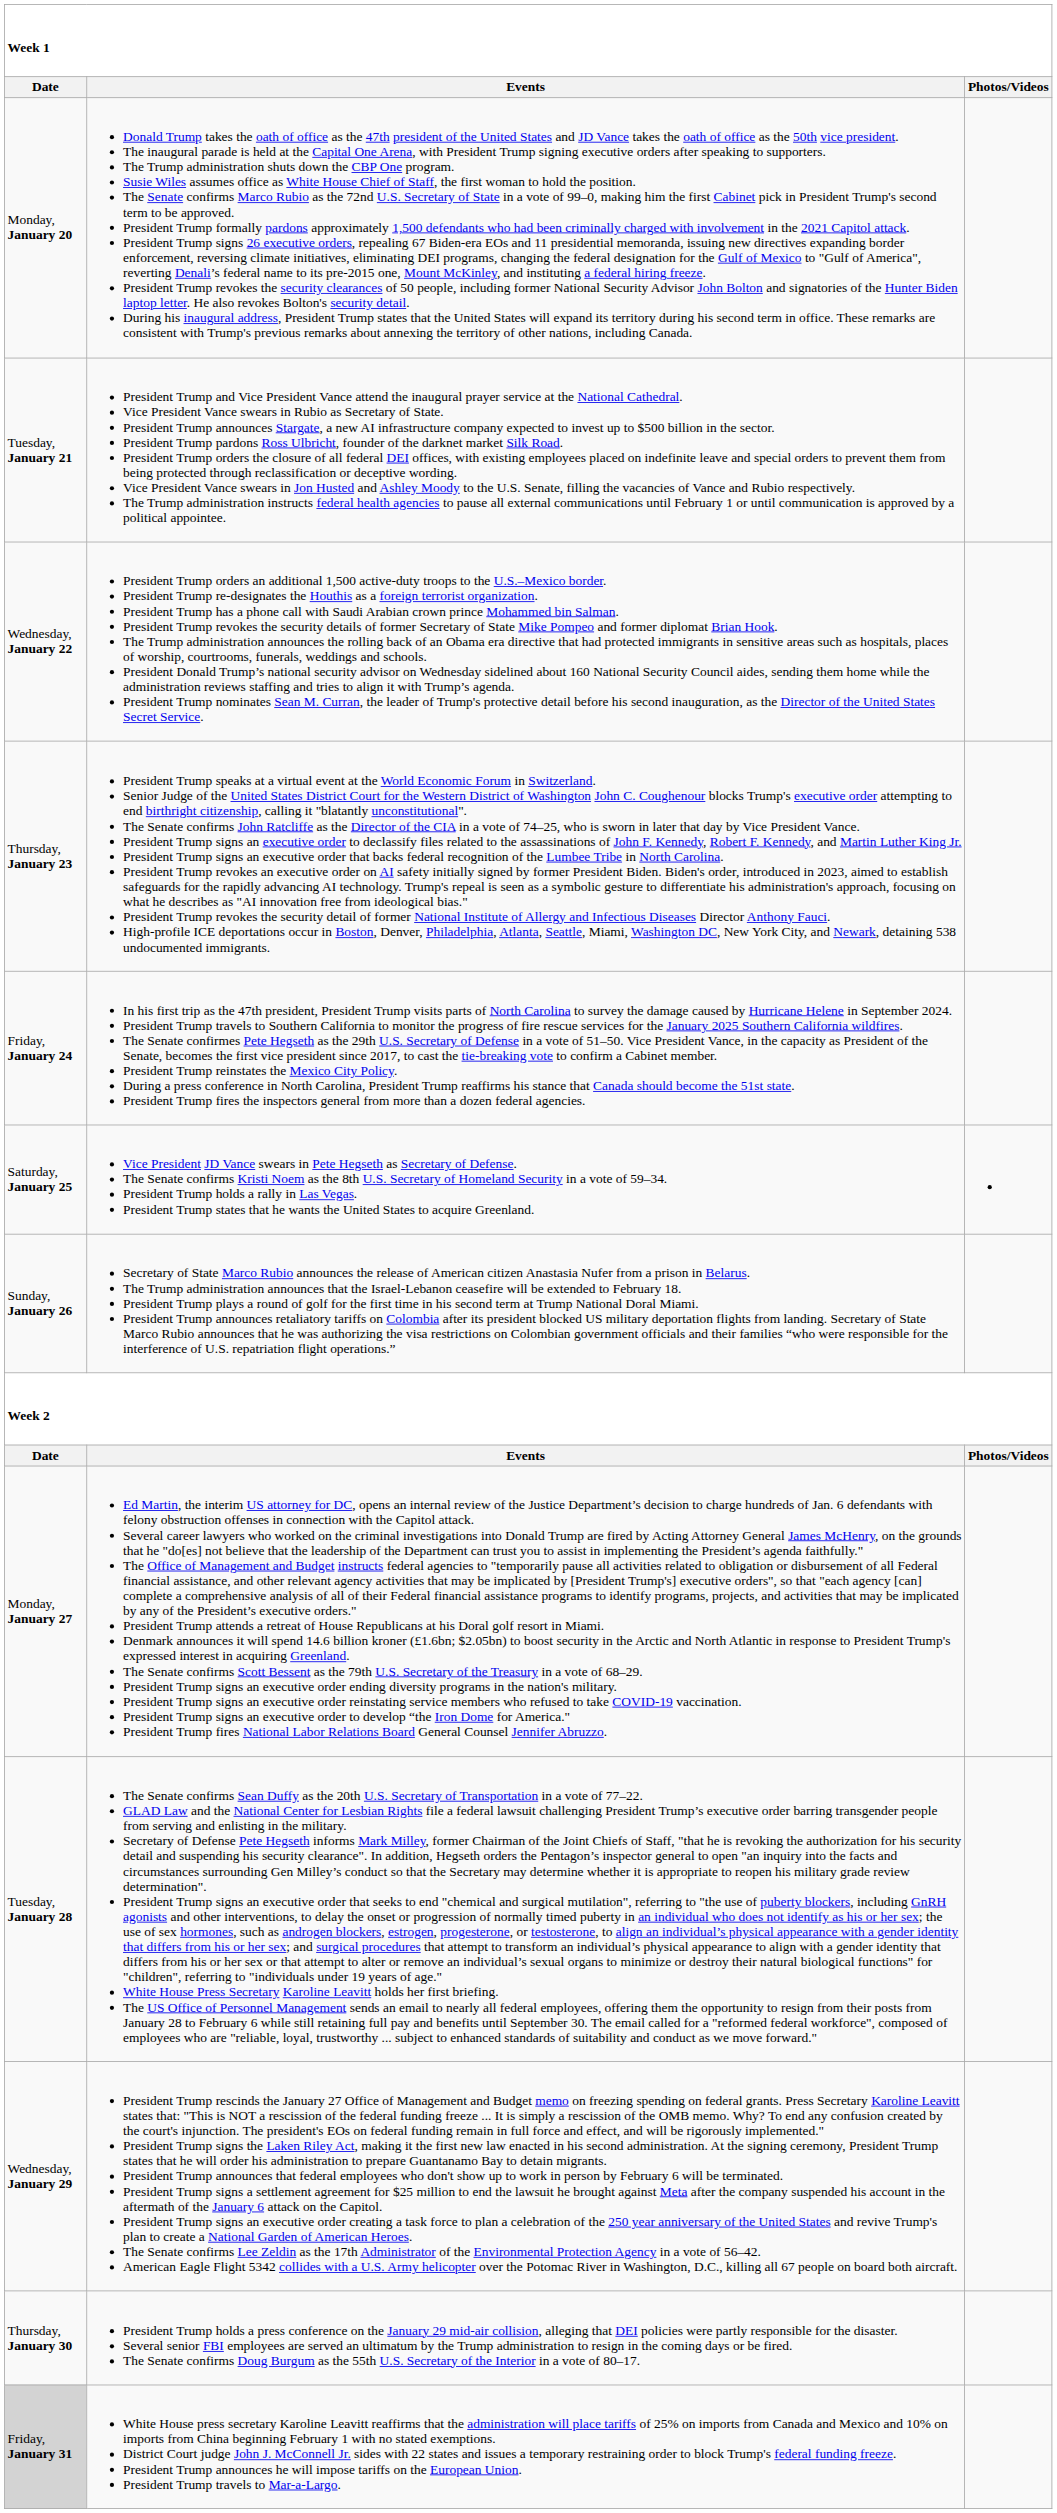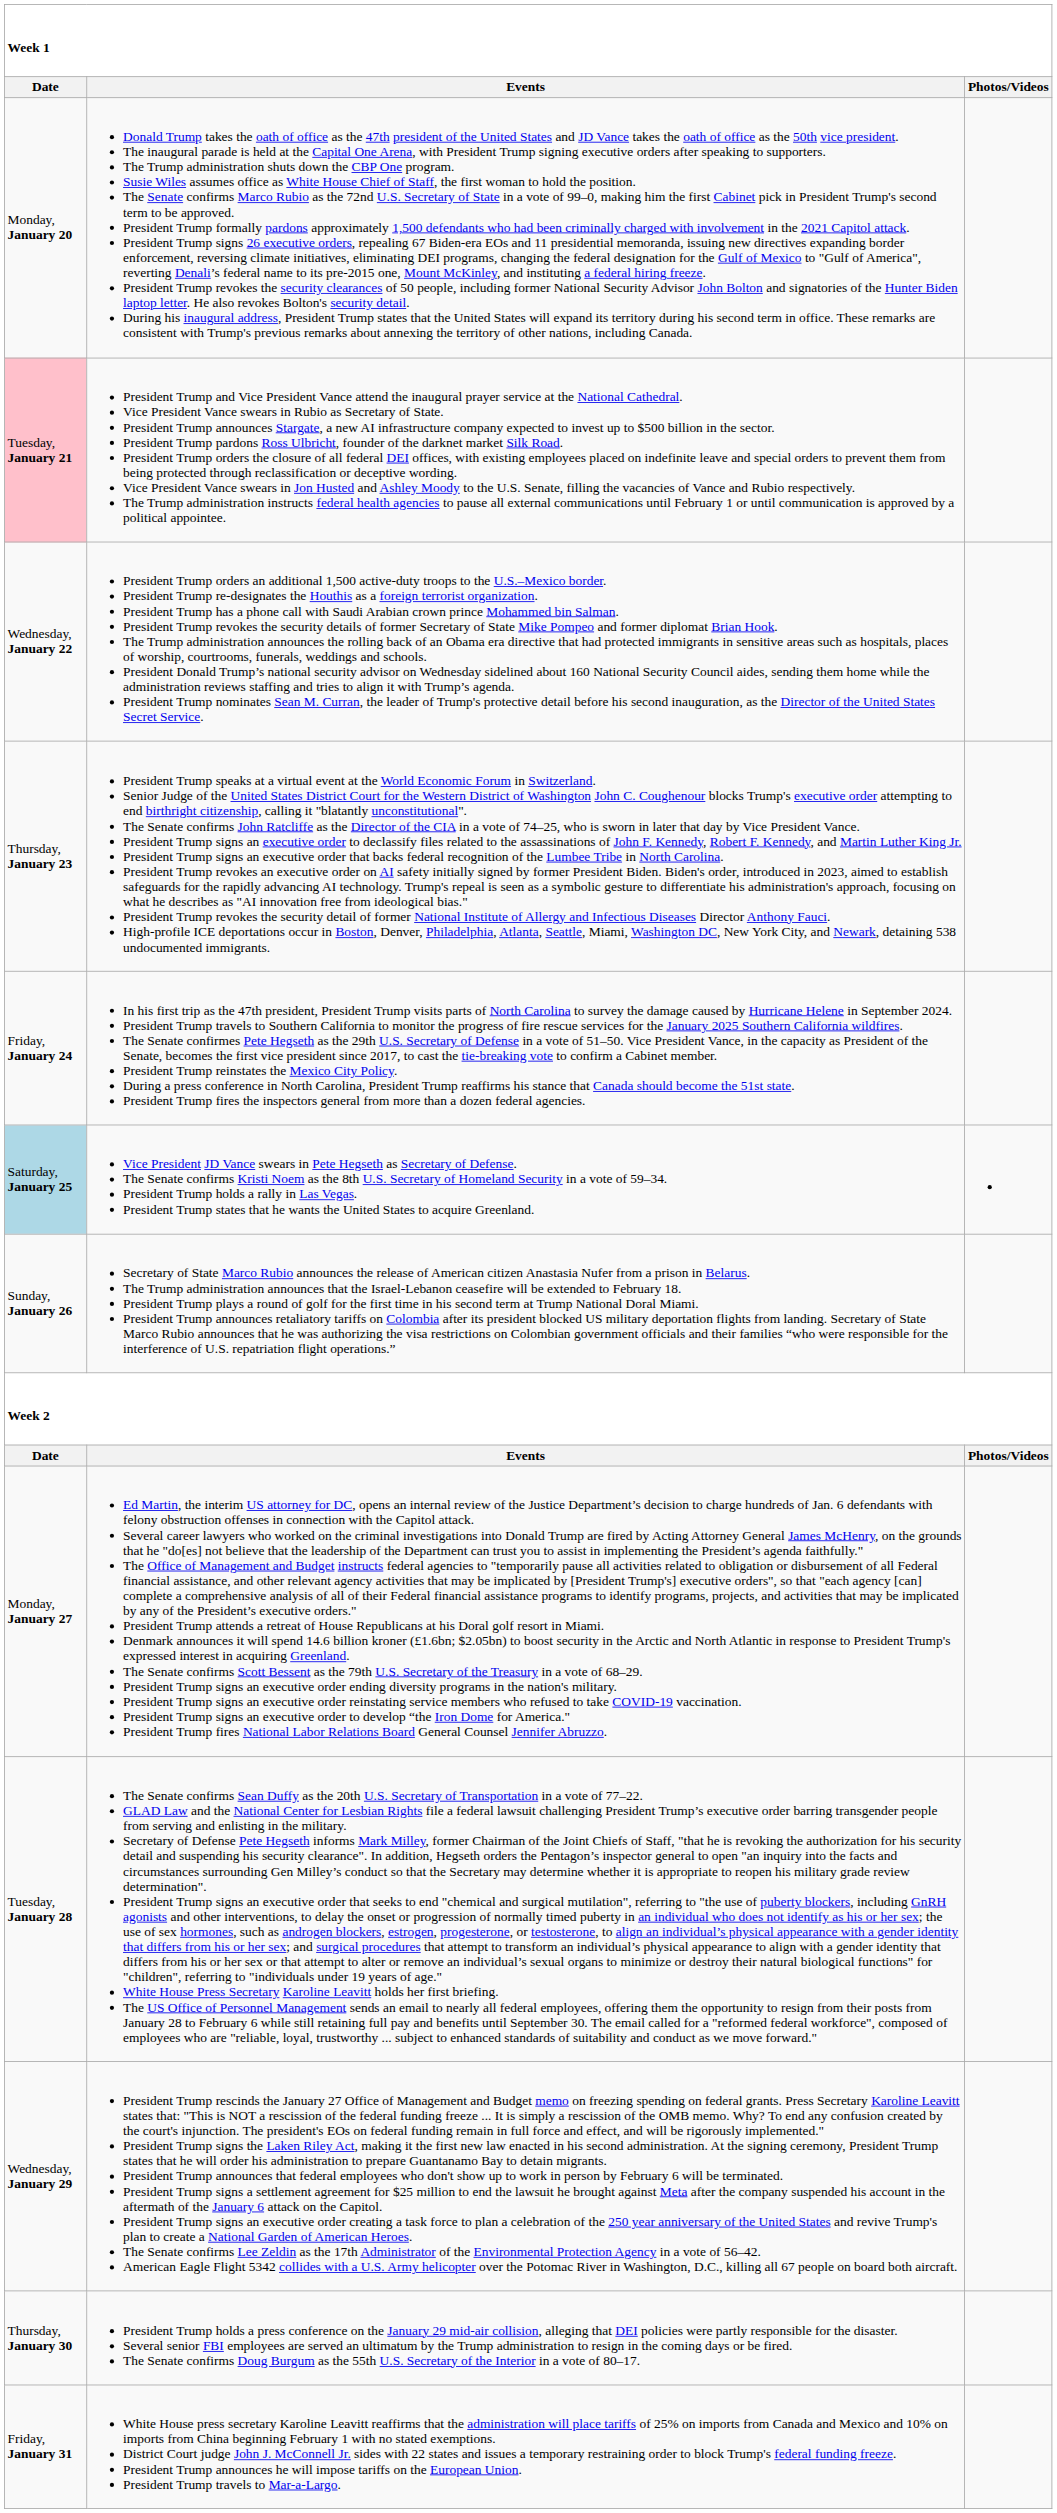(40, 449) no background -> (40, 449) pink background
(40, 1179) no background -> (40, 1179) lightblue background
(40, 2446) lightgrey background -> (40, 2446) no background
